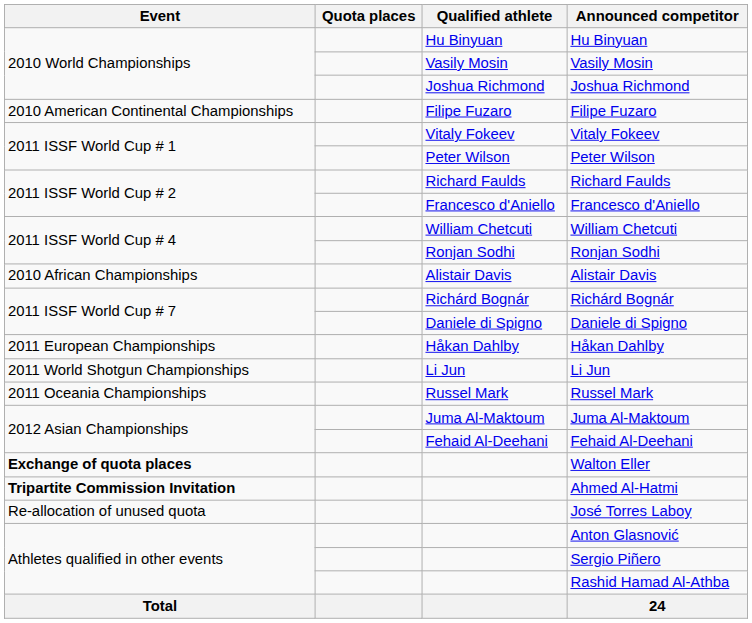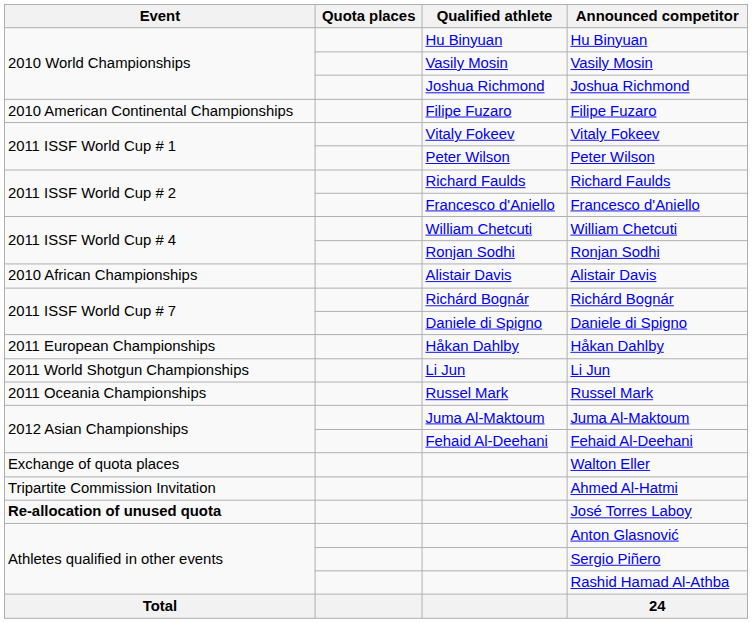(100, 464) bold -> (94, 464) normal
(122, 488) bold -> (112, 488) normal
(107, 511) normal -> (115, 511) bold
